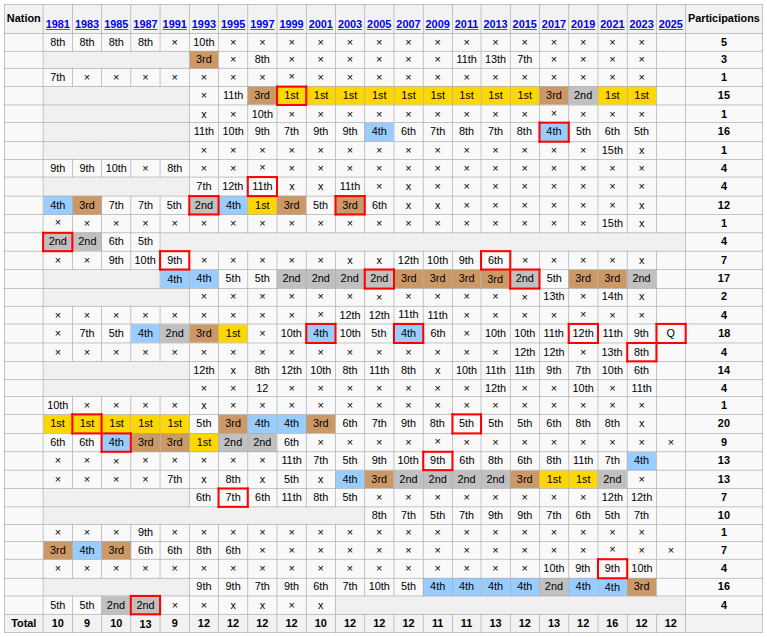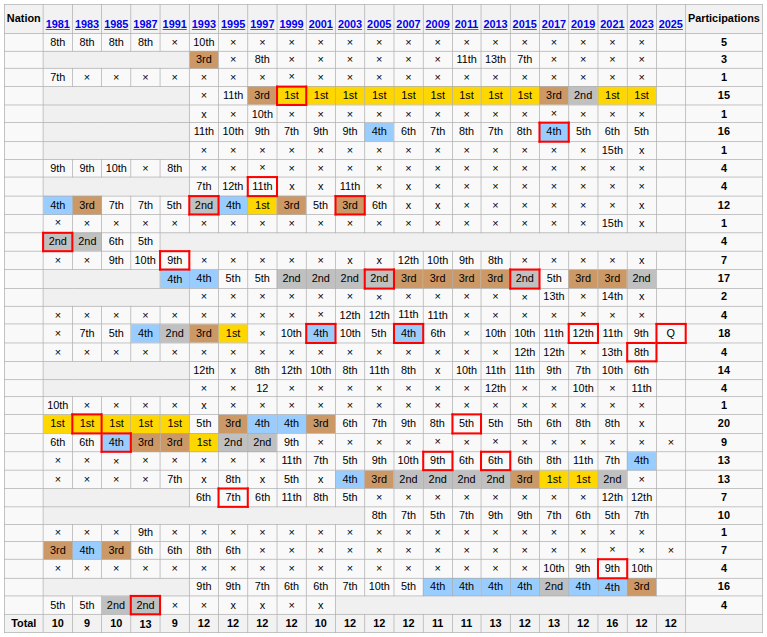(496, 260) 6th -> (496, 260) 8th
(292, 442) 6th -> (292, 442) 9th
(496, 461) 8th -> (496, 461) 6th
(292, 587) 9th -> (292, 587) 6th
